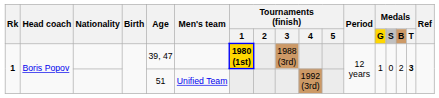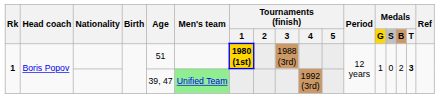(161, 56) 39, 47 -> (161, 56) 51
(161, 81) 51 -> (161, 81) 39, 47
(202, 81) no background -> (202, 81) lightgreen background
